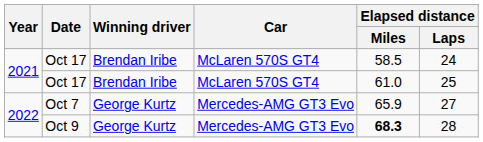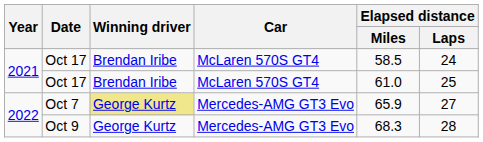(135, 104) no background -> (135, 104) khaki background
(388, 126) bold -> (388, 126) normal
